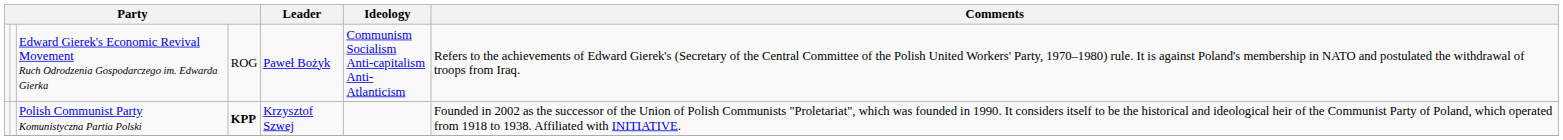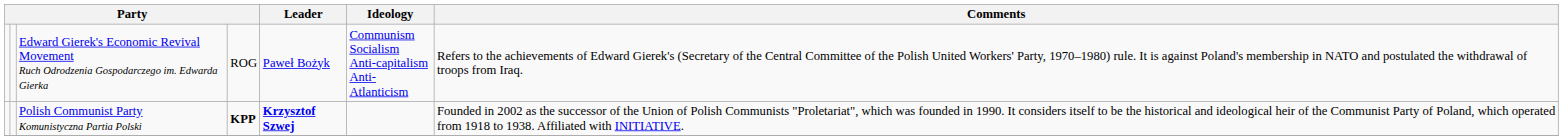(288, 118) normal -> (289, 118) bold
